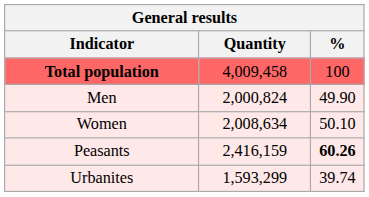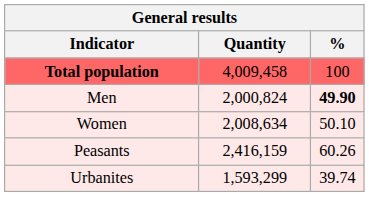(337, 97) normal -> (337, 97) bold
(337, 150) bold -> (337, 150) normal
